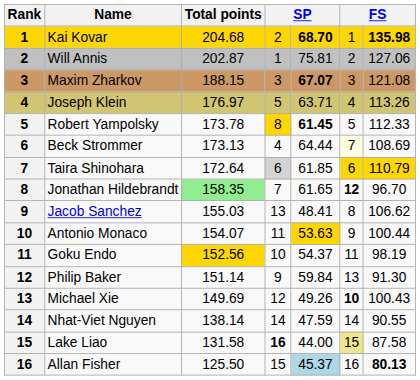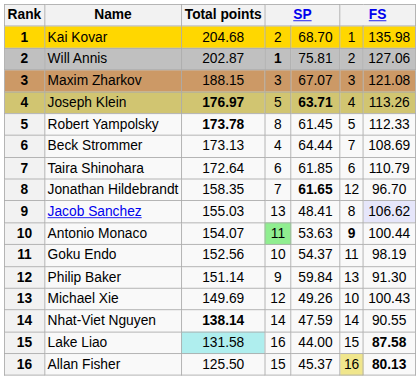(315, 37) bold -> (315, 37) normal
(389, 37) bold -> (389, 37) normal
(278, 59) normal -> (278, 59) bold
(315, 80) bold -> (315, 80) normal
(223, 102) normal -> (223, 102) bold
(315, 102) normal -> (315, 102) bold
(223, 124) normal -> (223, 124) bold
(278, 124) gold background -> (278, 124) no background
(315, 124) bold -> (315, 124) normal
(352, 146) lightyellow background -> (352, 146) no background
(278, 168) lightgrey background -> (278, 168) no background
(352, 168) gold background -> (352, 168) no background
(389, 168) gold background -> (389, 168) no background
(223, 189) lightgreen background -> (223, 189) no background
(315, 189) normal -> (315, 189) bold
(352, 189) bold -> (352, 189) normal
(389, 211) no background -> (389, 211) lavender background
(278, 233) no background -> (278, 233) lightgreen background
(315, 233) gold background -> (315, 233) no background
(352, 233) normal -> (352, 233) bold
(223, 255) gold background -> (223, 255) no background
(352, 299) bold -> (352, 299) normal
(223, 320) normal -> (223, 320) bold
(223, 342) no background -> (223, 342) paleturquoise background
(278, 342) bold -> (278, 342) normal
(352, 342) khaki background -> (352, 342) no background
(389, 342) normal -> (389, 342) bold
(315, 364) lightblue background -> (315, 364) no background
(352, 364) no background -> (352, 364) khaki background
